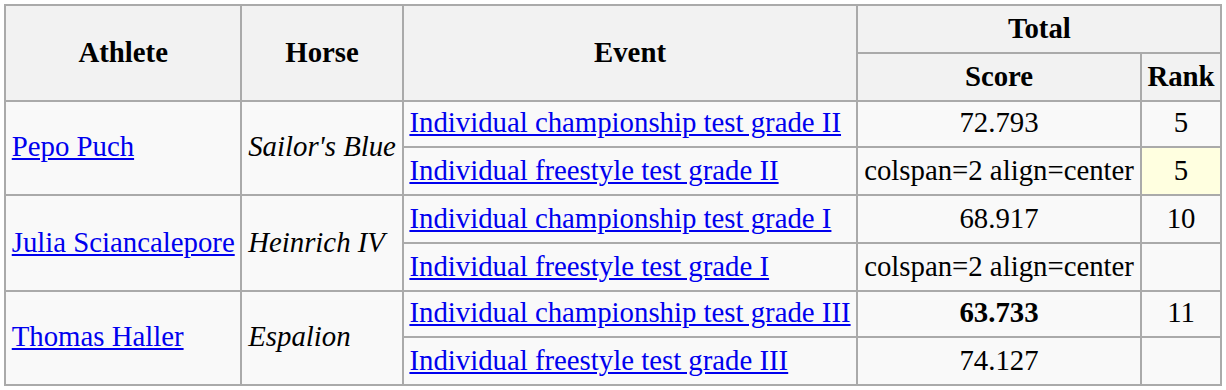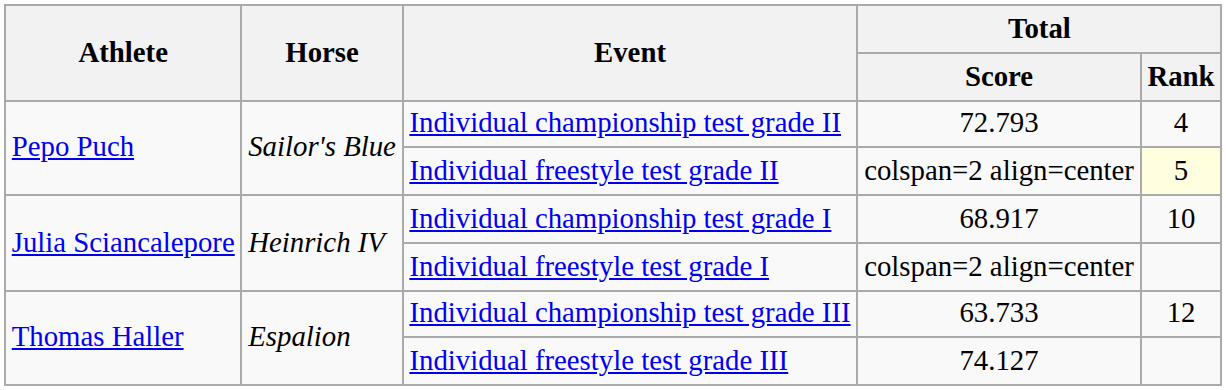(1181, 123) 5 -> (1181, 123) 4
(999, 313) bold -> (999, 313) normal
(1181, 313) 11 -> (1181, 313) 12
